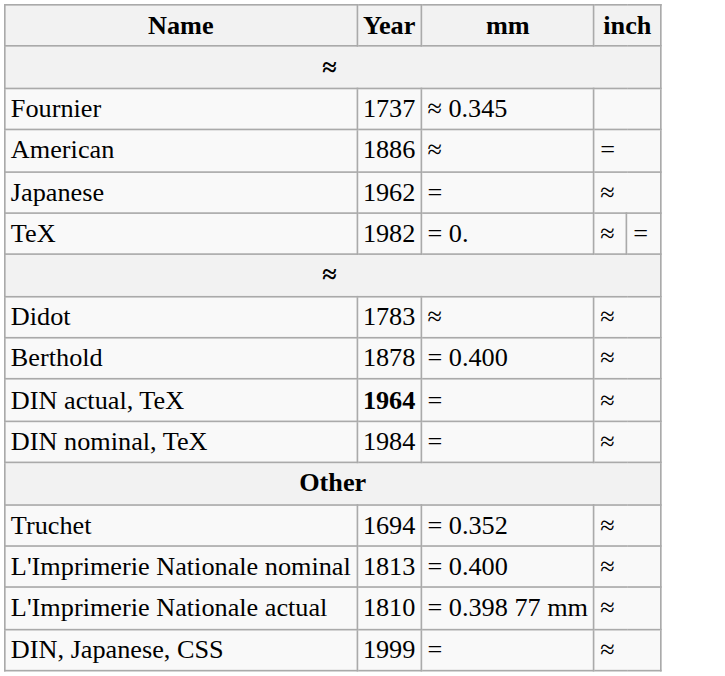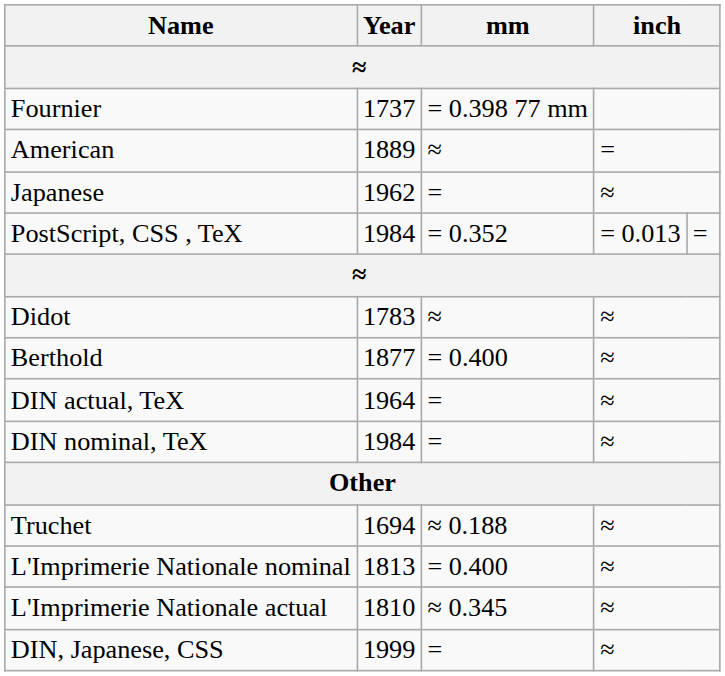(467, 108) ≈ 0.345 -> (508, 108) = 0.398 77 mm
(389, 150) 1886 -> (389, 150) 1889
- row: (37, 233)
+ row: (130, 233)
(389, 358) 1878 -> (389, 358) 1877
(389, 399) bold -> (389, 399) normal
(468, 524) = 0.352 -> (467, 524) ≈ 0.188
(508, 607) = 0.398 77 mm -> (467, 607) ≈ 0.345
